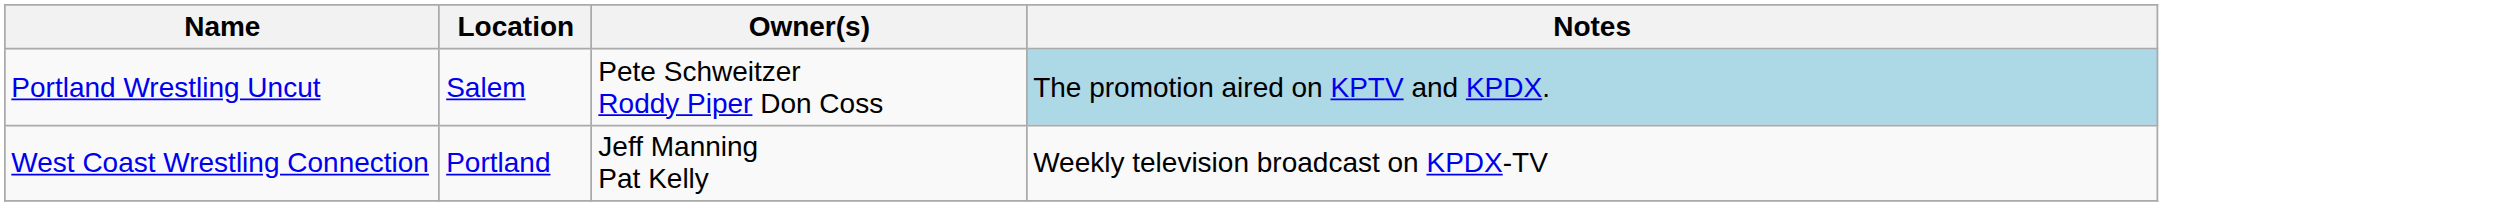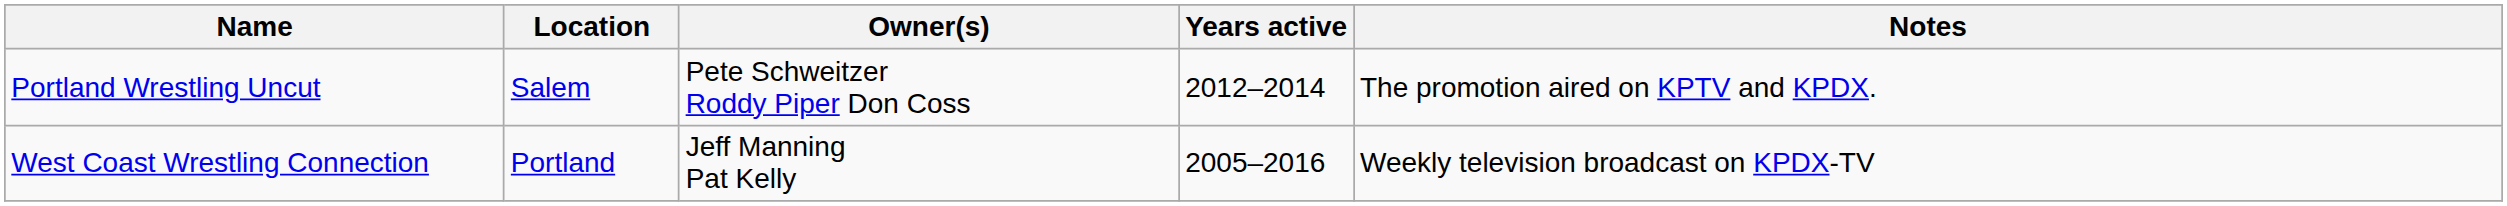+ column: (1266, 26)
(1292, 86) lightblue background -> (1618, 86) no background
